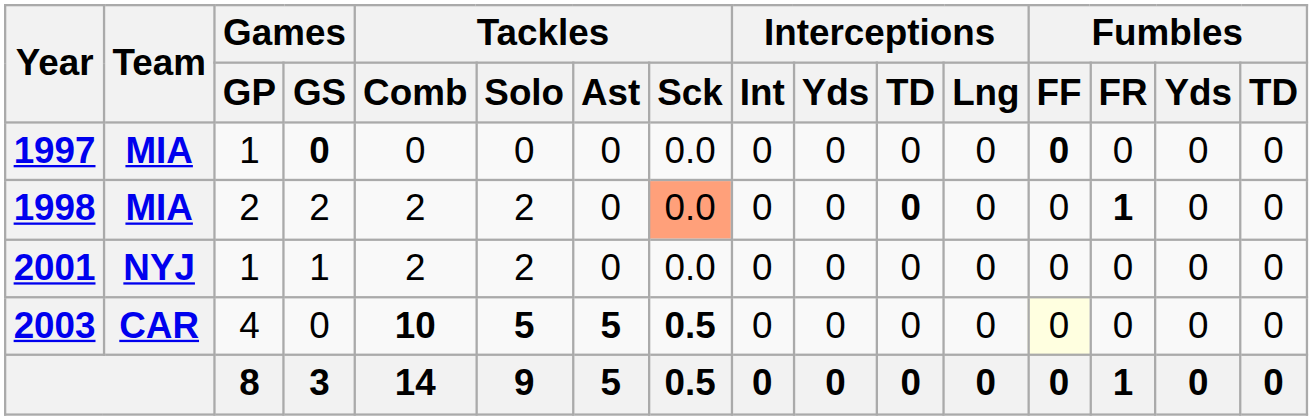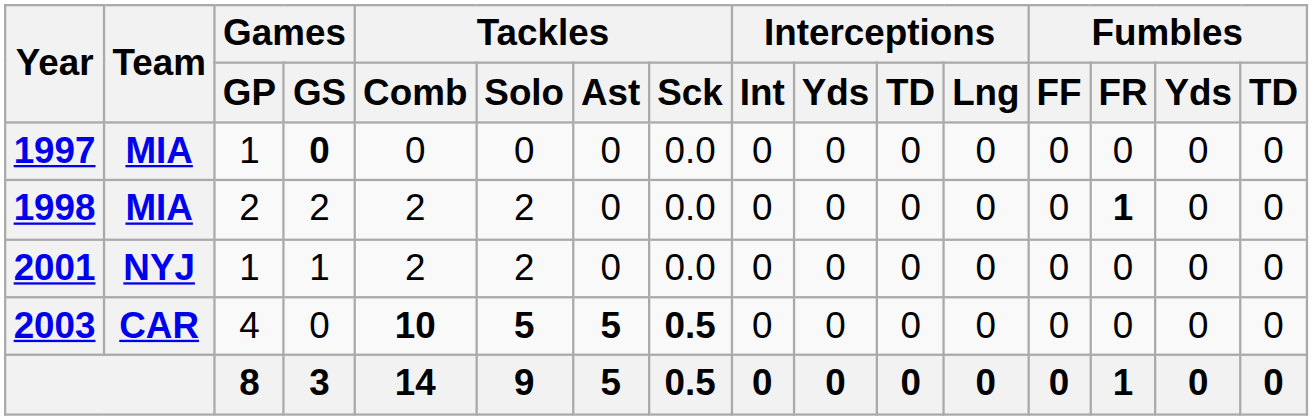(1059, 150) bold -> (1059, 150) normal
(690, 208) lightsalmon background -> (690, 208) no background
(911, 208) bold -> (911, 208) normal
(1059, 325) lightyellow background -> (1059, 325) no background
